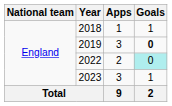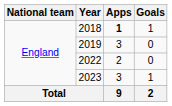(119, 28) normal -> (119, 28) bold
(151, 45) bold -> (151, 45) normal
(151, 61) paleturquoise background -> (151, 61) no background
